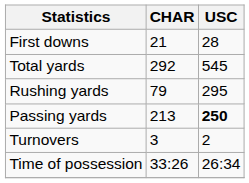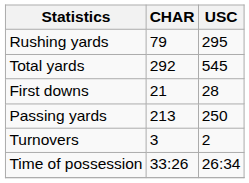rows swapped: (49, 41) <-> (59, 91)
(215, 115) bold -> (215, 115) normal
